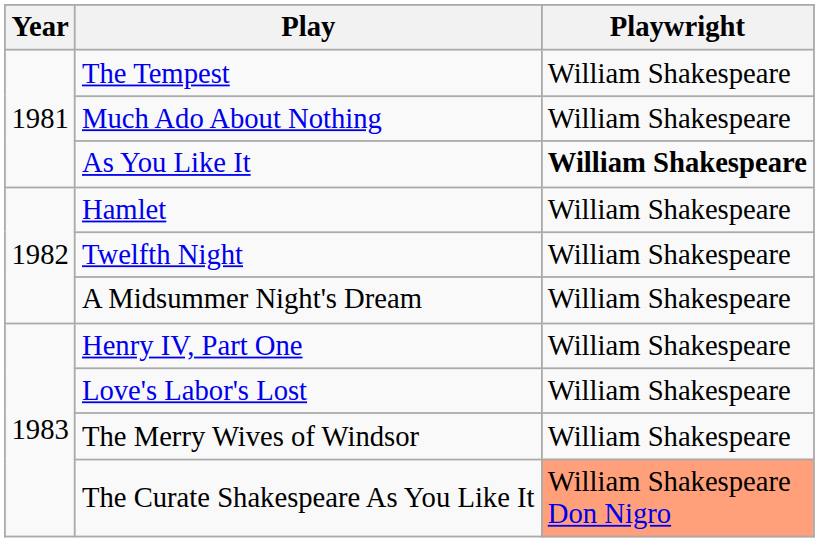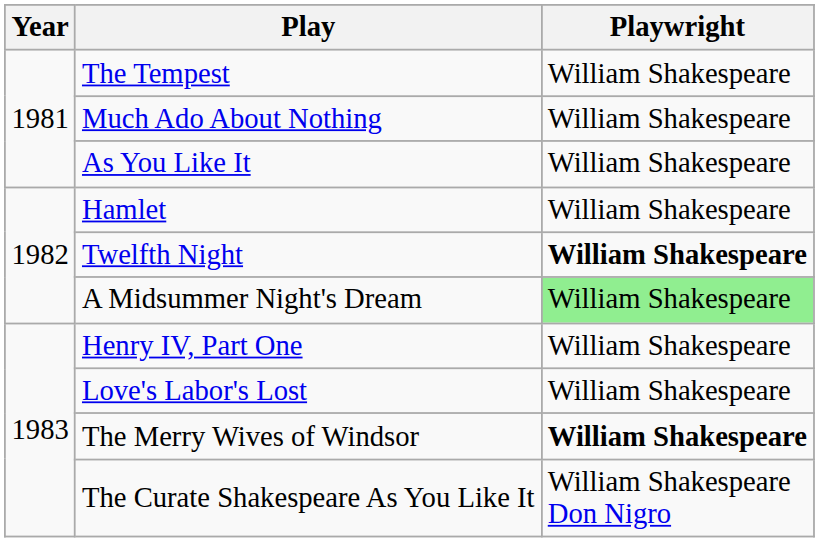(677, 163) bold -> (669, 163) normal
(669, 254) normal -> (677, 254) bold
(669, 299) no background -> (669, 299) lightgreen background
(669, 436) normal -> (677, 436) bold
(669, 497) lightsalmon background -> (669, 497) no background
